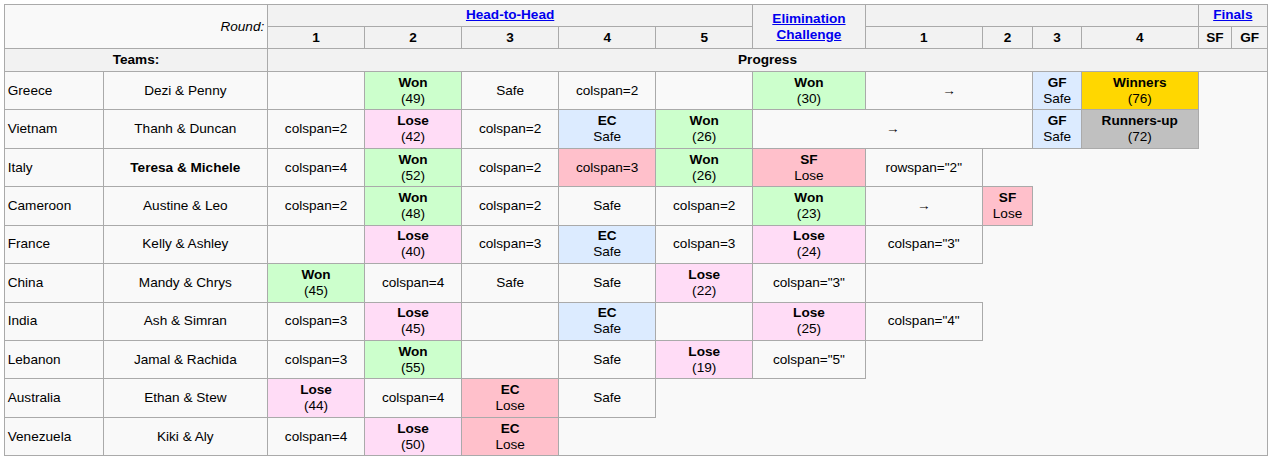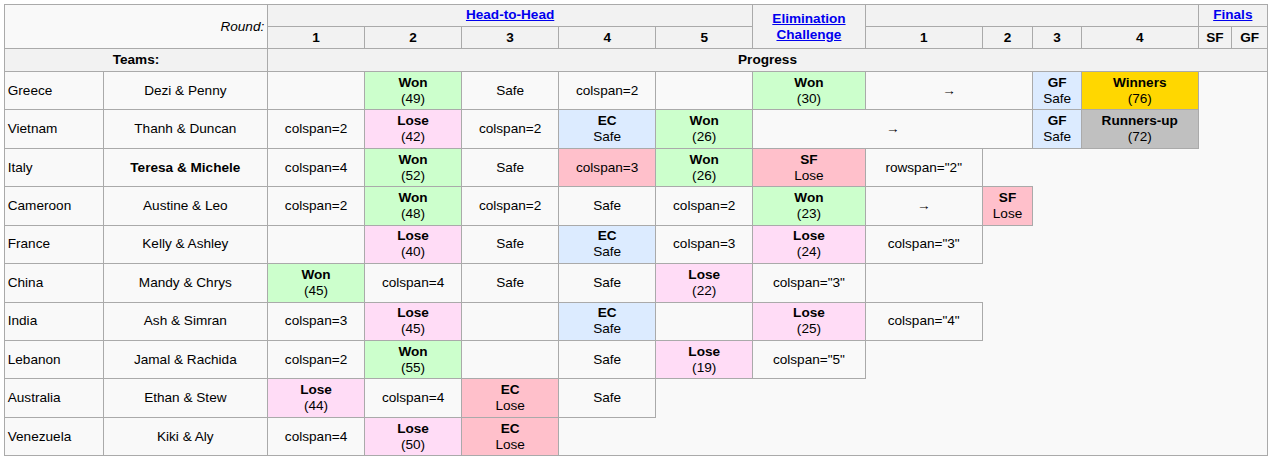(510, 167) colspan=2 -> (510, 167) Safe
(510, 244) colspan=3 -> (510, 244) Safe
(316, 359) colspan=3 -> (316, 359) colspan=2
